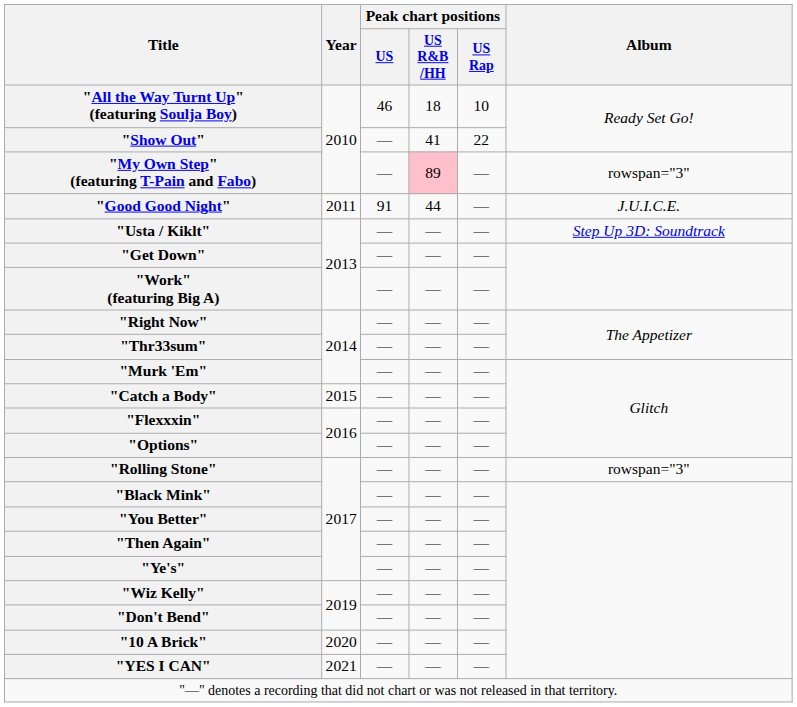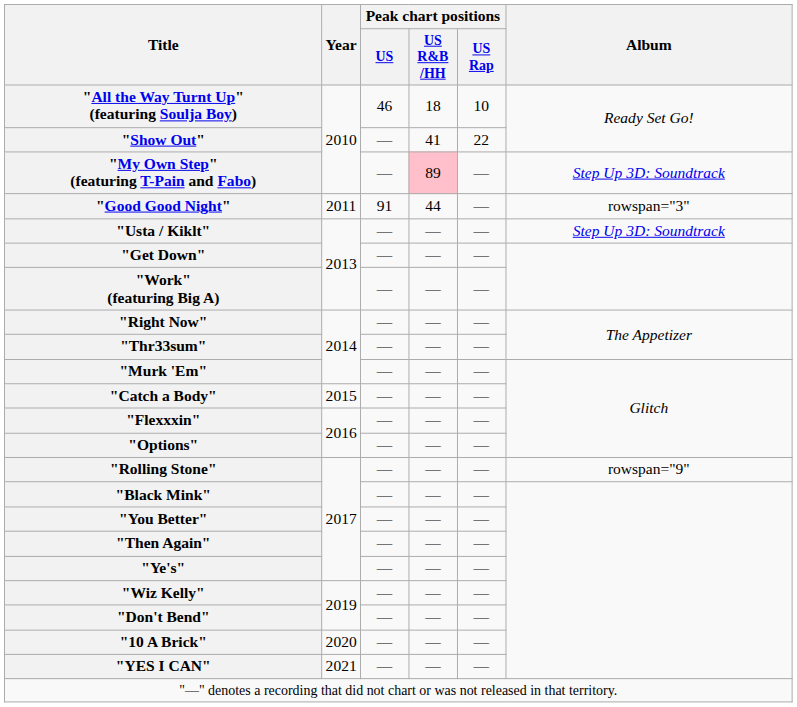(649, 172) rowspan="3" -> (649, 172) Step Up 3D: Soundtrack
(649, 206) J.U.I.C.E. -> (649, 206) rowspan="3"
(649, 469) rowspan="3" -> (649, 469) rowspan="9"
